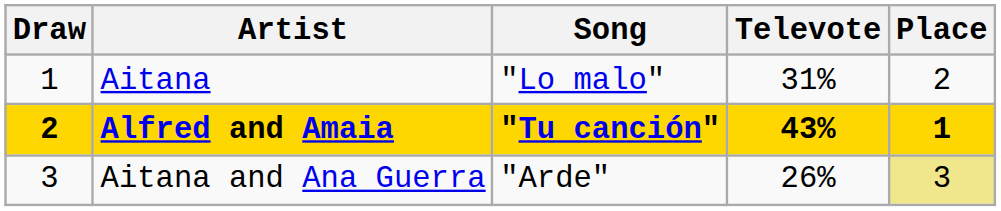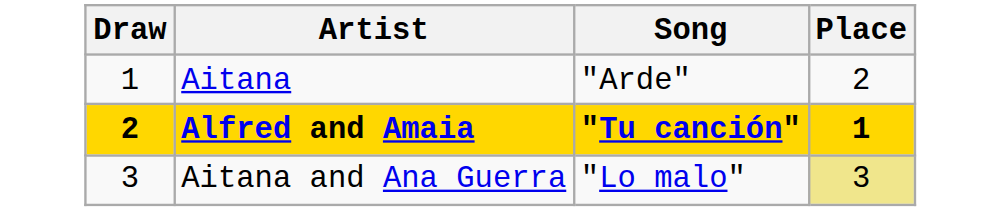- column: (808, 30)
(583, 80) "Lo malo" -> (636, 80) "Arde"
(555, 179) "Arde" -> (663, 179) "Lo malo"
